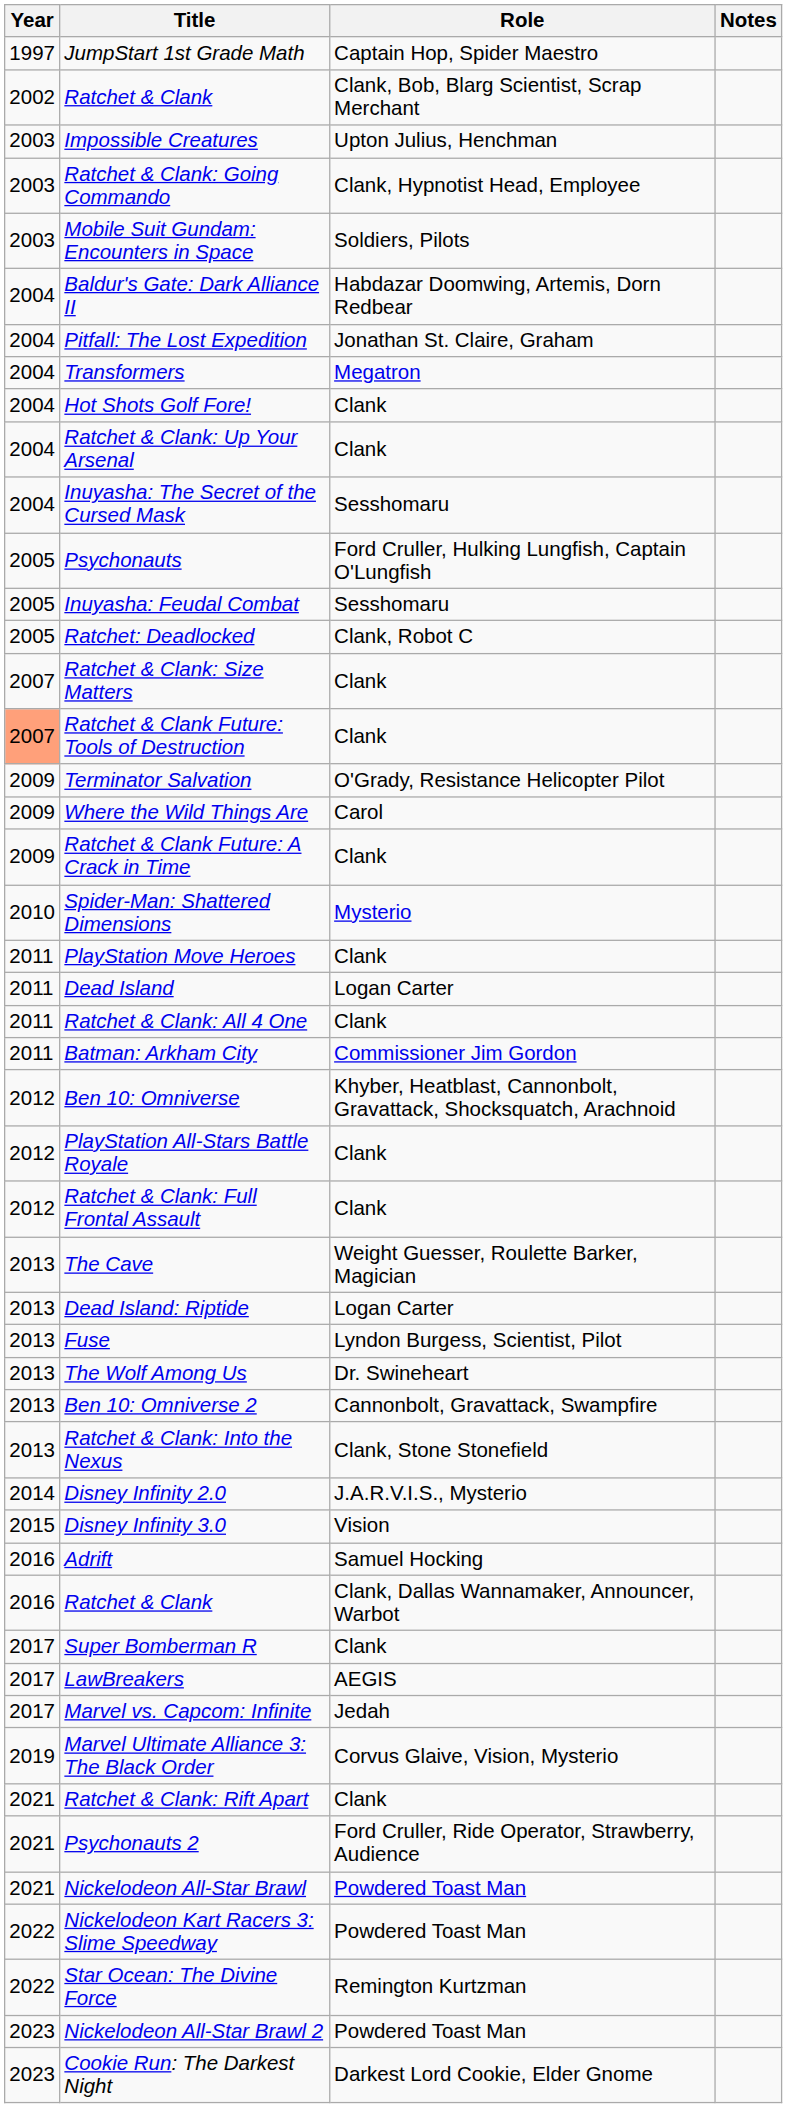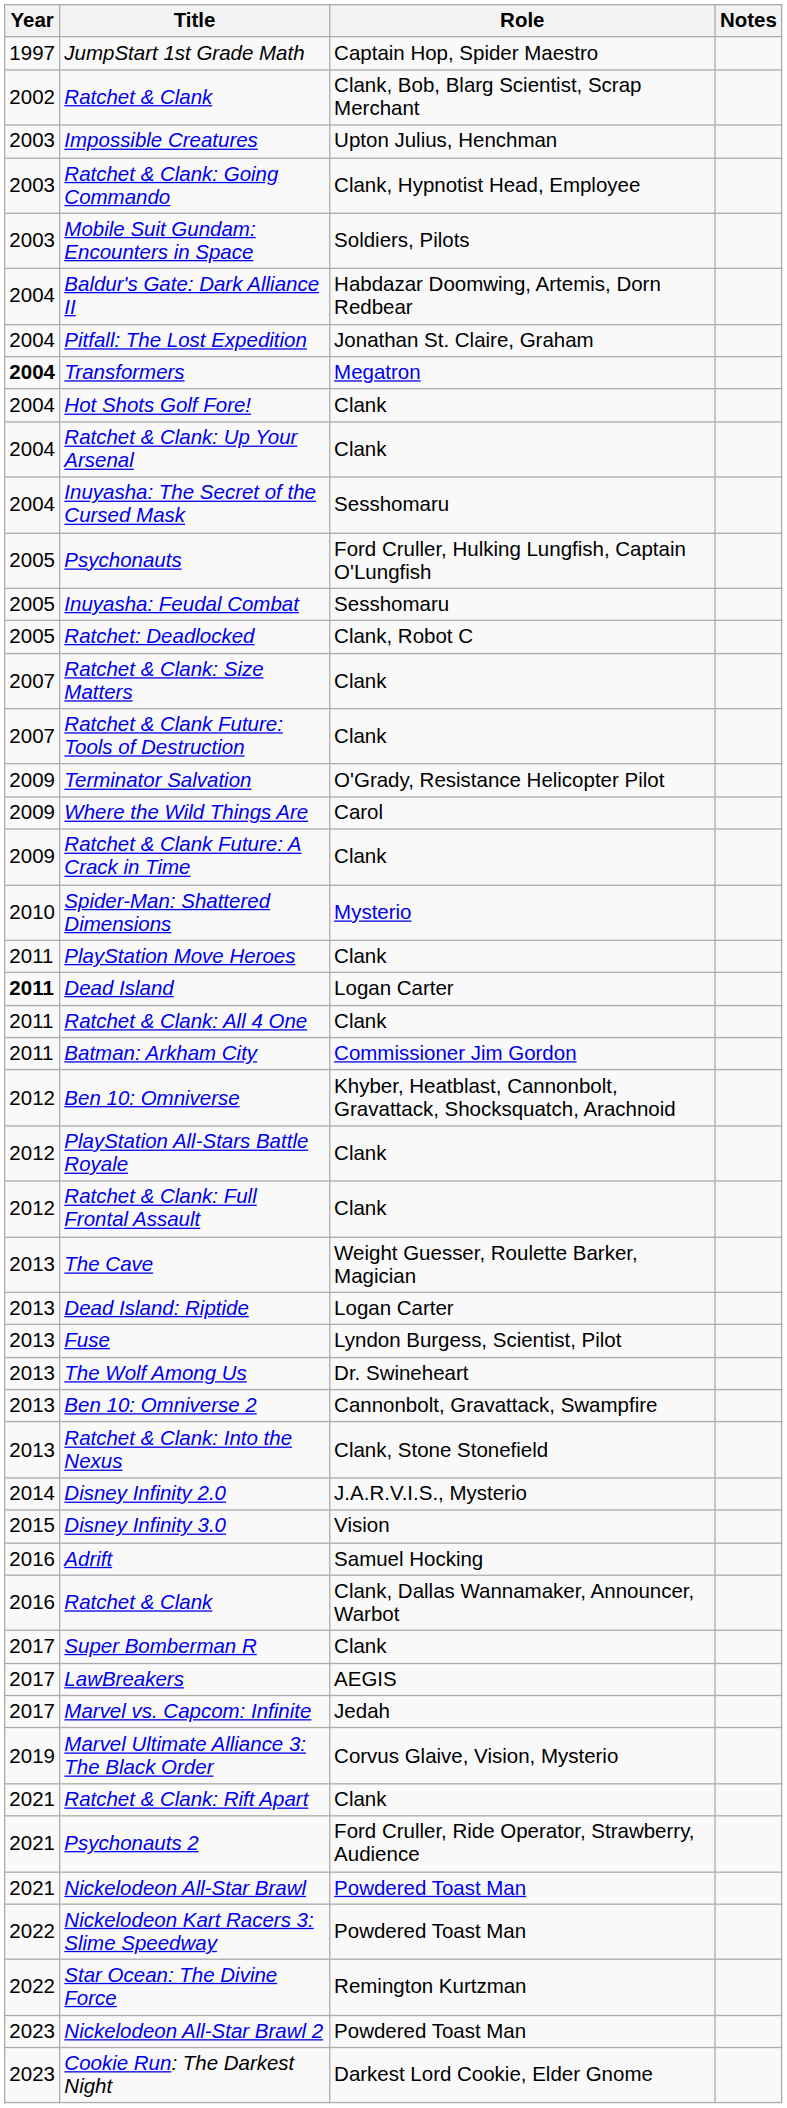(32, 372) normal -> (32, 372) bold
(32, 736) lightsalmon background -> (32, 736) no background
(31, 988) normal -> (32, 988) bold
